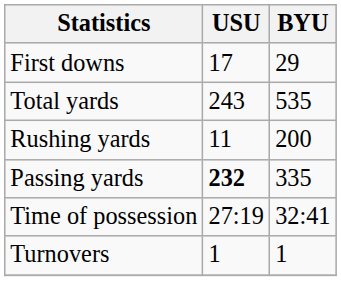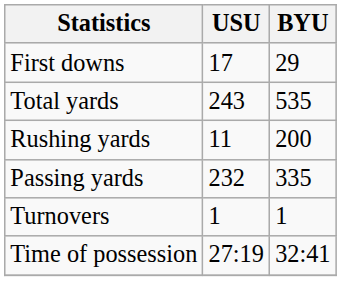(227, 178) bold -> (227, 178) normal
rows swapped: (60, 255) <-> (104, 216)
